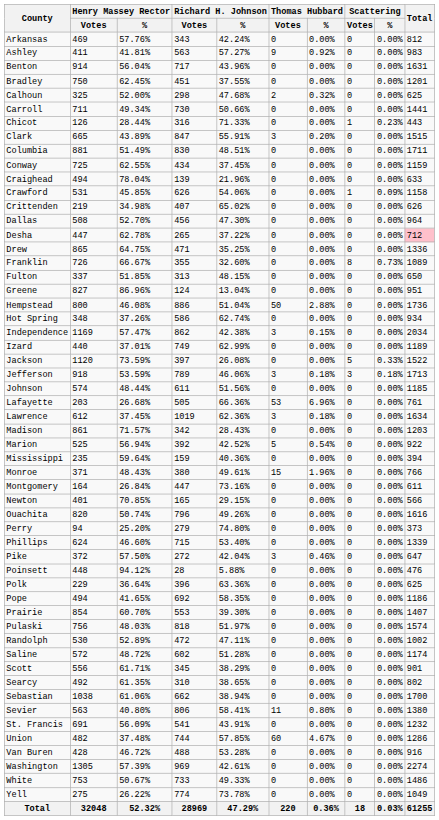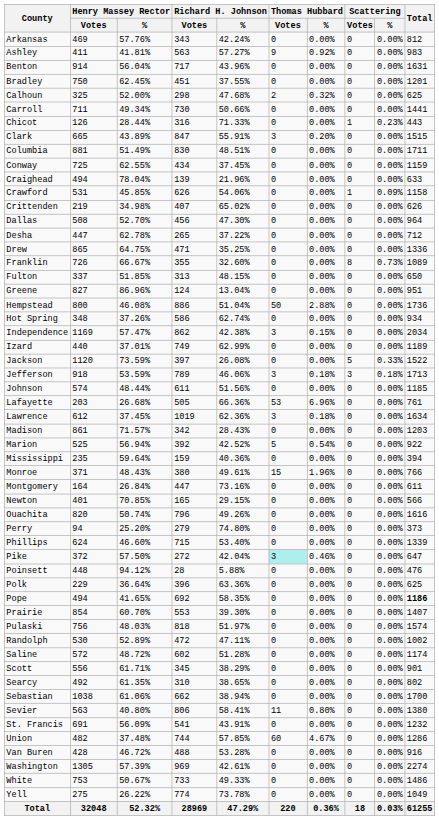(414, 235) pink background -> (414, 235) no background
(274, 557) no background -> (274, 557) paleturquoise background
(417, 599) normal -> (417, 599) bold
